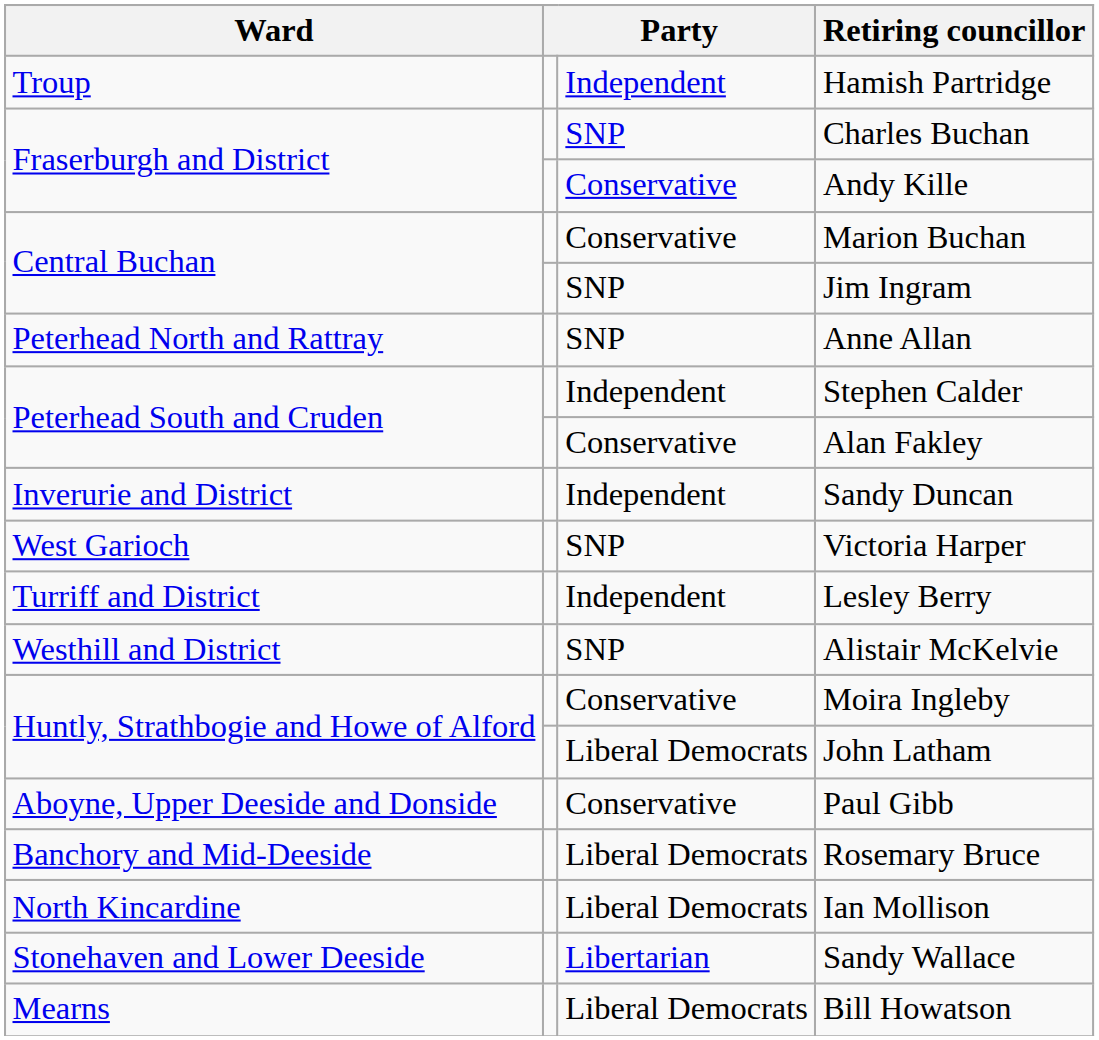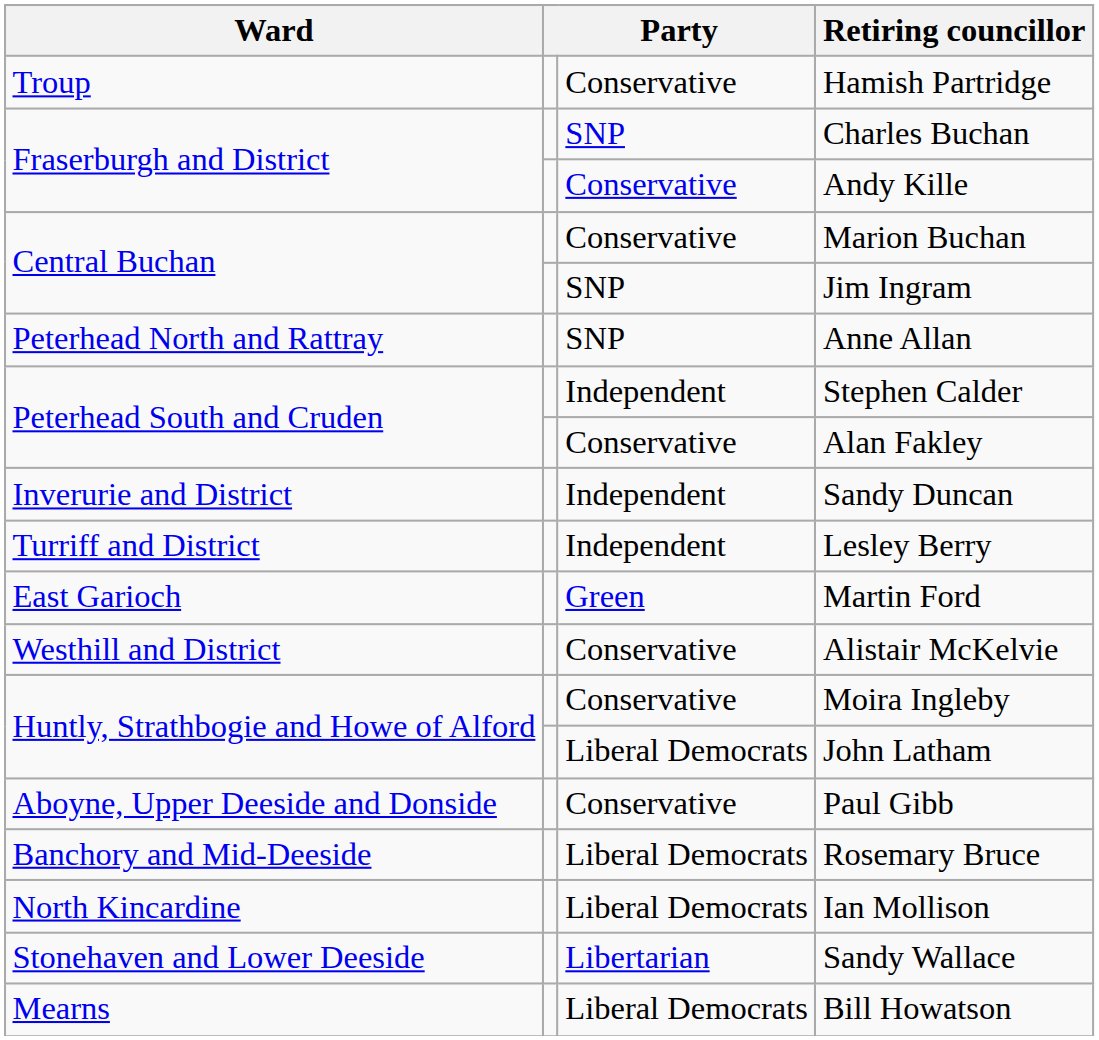(646, 81) Independent -> (651, 81) Conservative
- row: (924, 545)
+ row: (902, 596)
(595, 648) SNP -> (651, 648) Conservative
